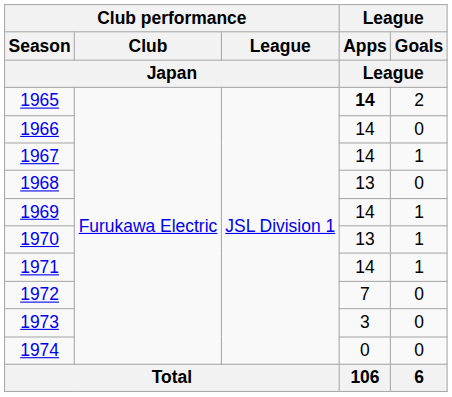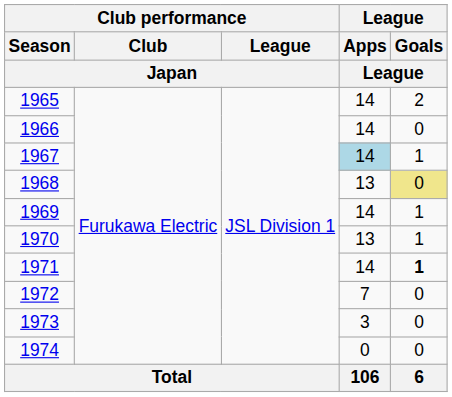(365, 101) bold -> (365, 101) normal
(365, 156) no background -> (365, 156) lightblue background
(419, 184) no background -> (419, 184) khaki background
(419, 267) normal -> (419, 267) bold
